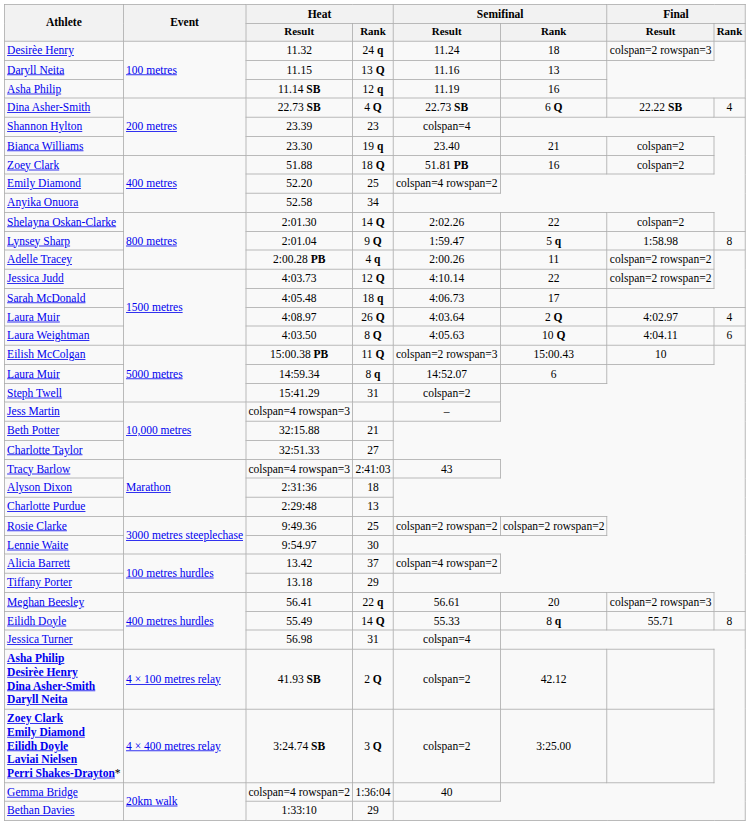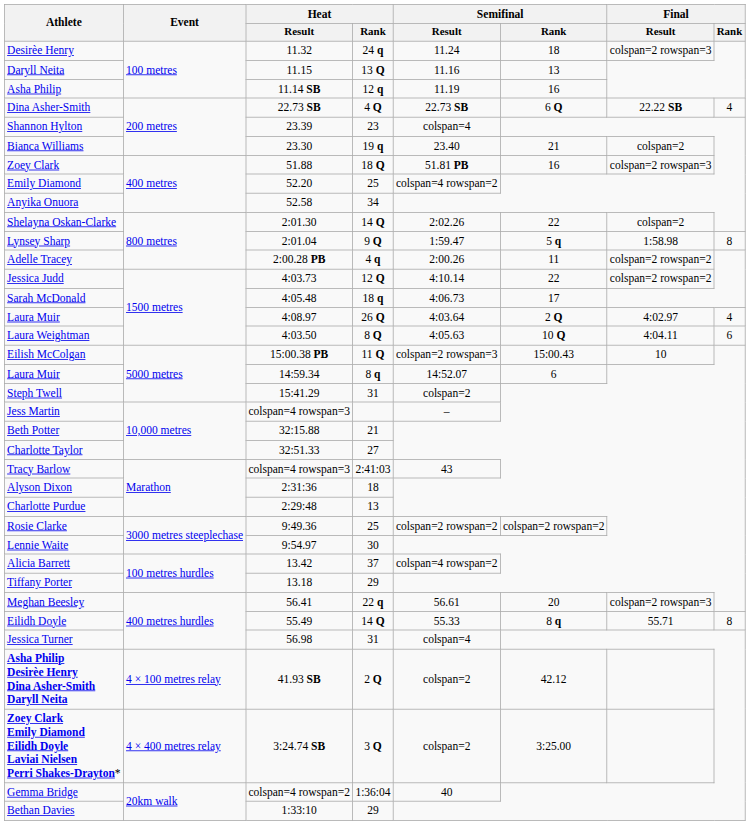(661, 165) colspan=2 -> (661, 165) colspan=2 rowspan=3
